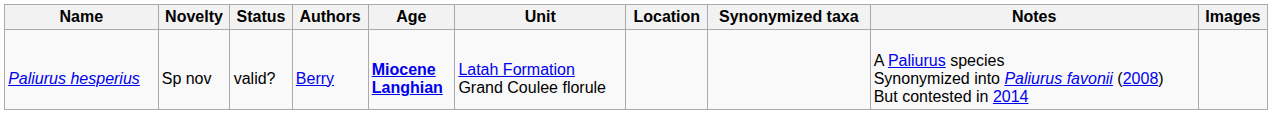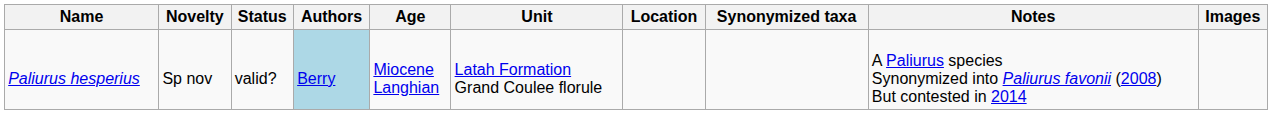(315, 78) no background -> (316, 78) lightblue background
(407, 78) bold -> (406, 78) normal
